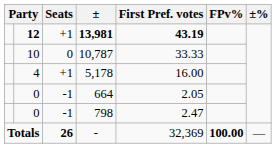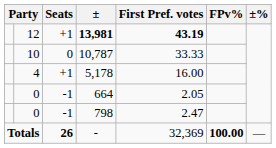(33, 34) bold -> (33, 34) normal
